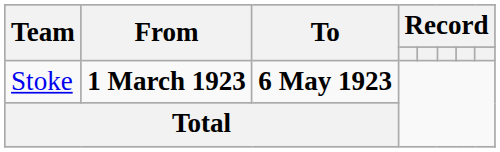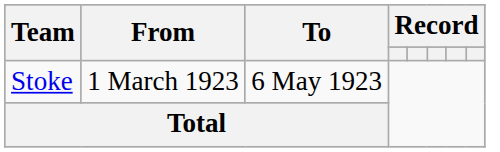(167, 81) bold -> (163, 81) normal
(325, 81) bold -> (317, 81) normal
